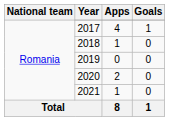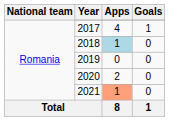(117, 44) no background -> (117, 44) lightblue background
(117, 92) no background -> (117, 92) lightsalmon background
